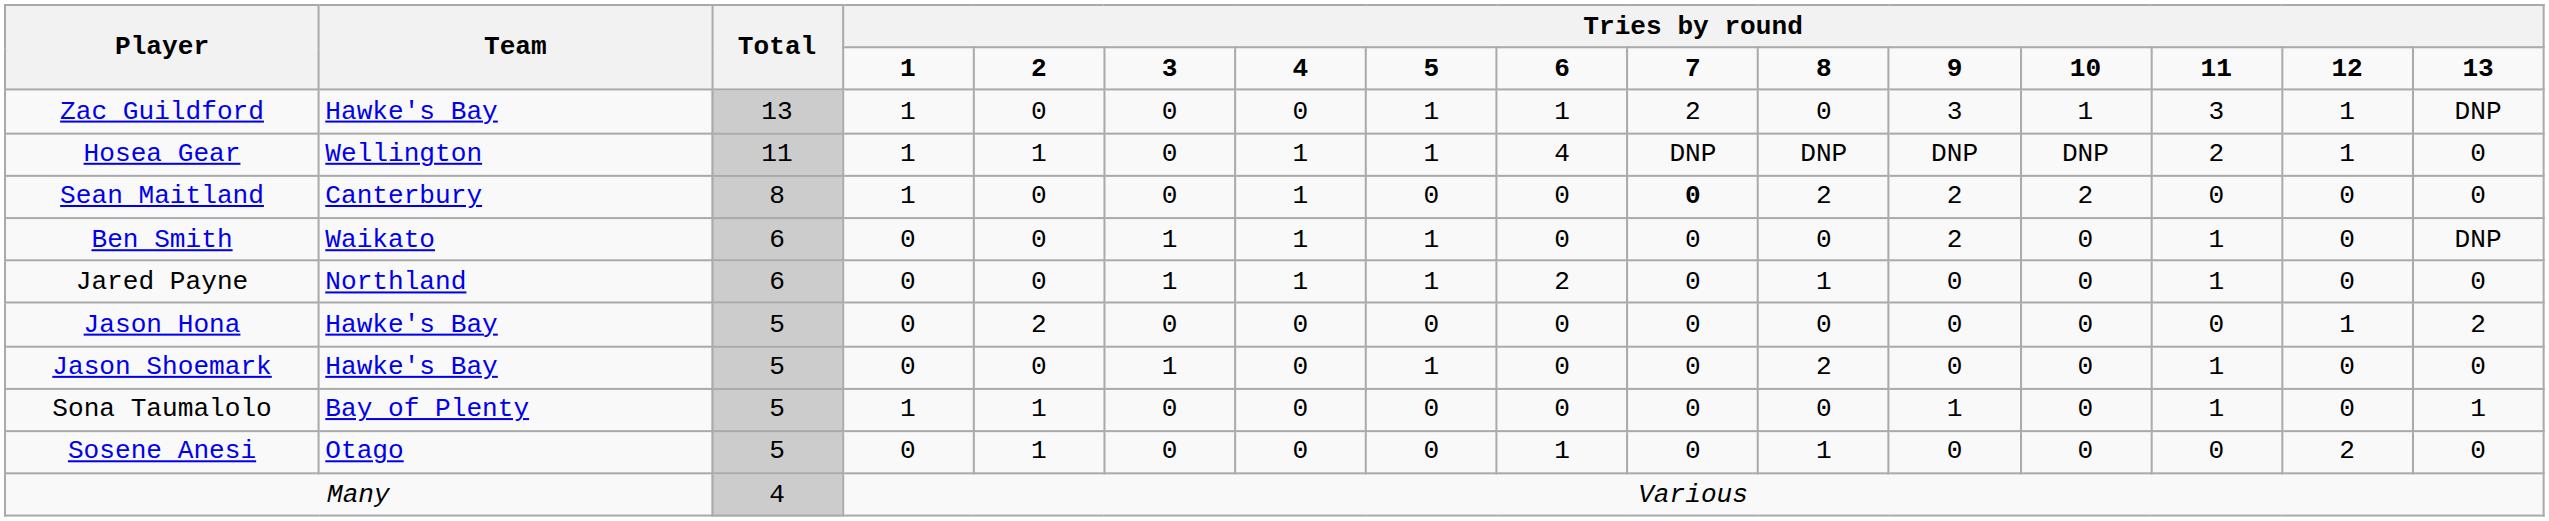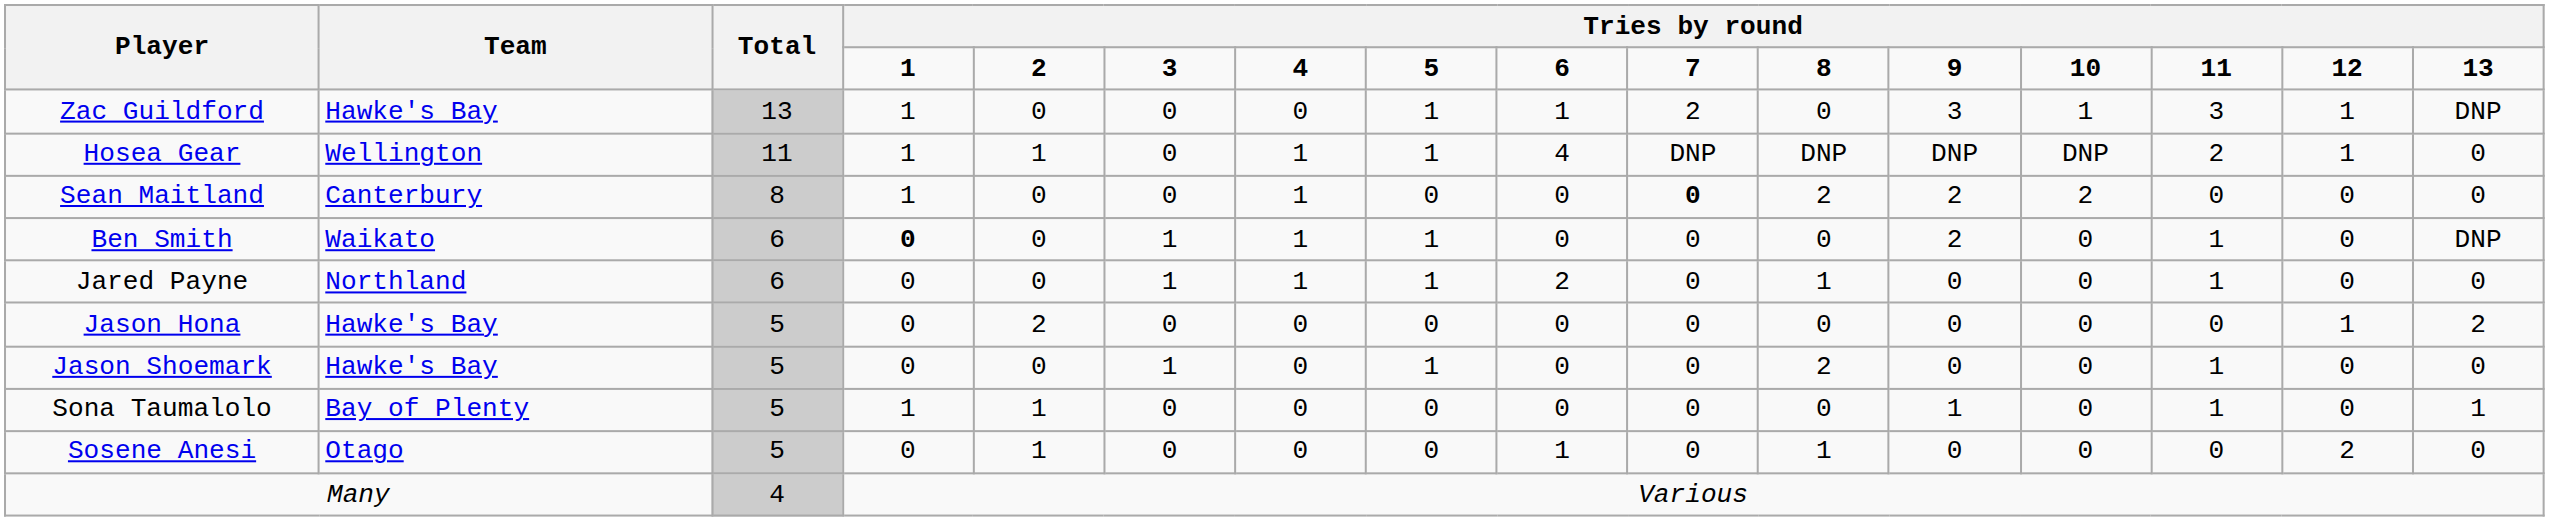(908, 239) normal -> (908, 239) bold
